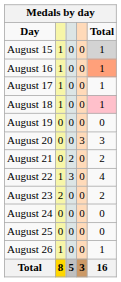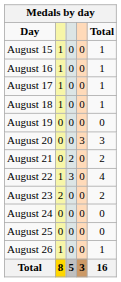(102, 49) lightgrey background -> (102, 49) no background
(102, 68) lightsalmon background -> (102, 68) no background
(102, 104) pink background -> (102, 104) no background
